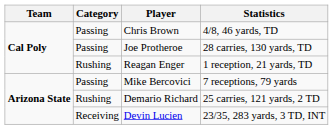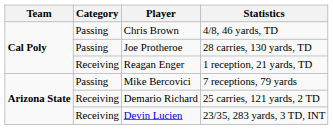(93, 64) Rushing -> (97, 64) Receiving
(93, 98) Rushing -> (97, 98) Receiving
